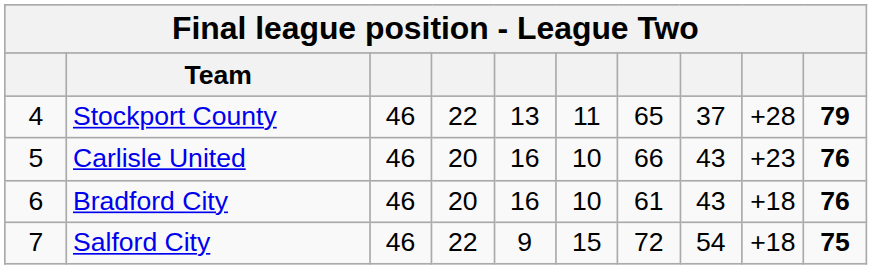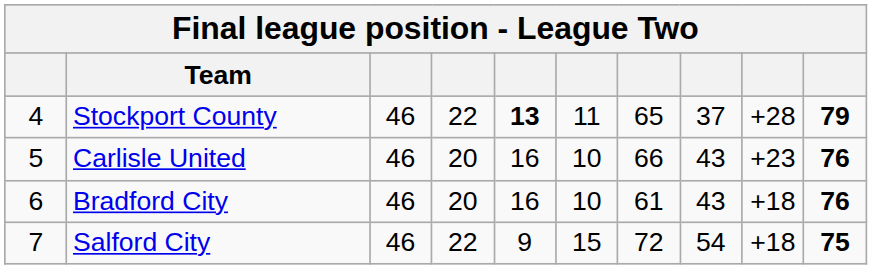(525, 116) normal -> (525, 116) bold
